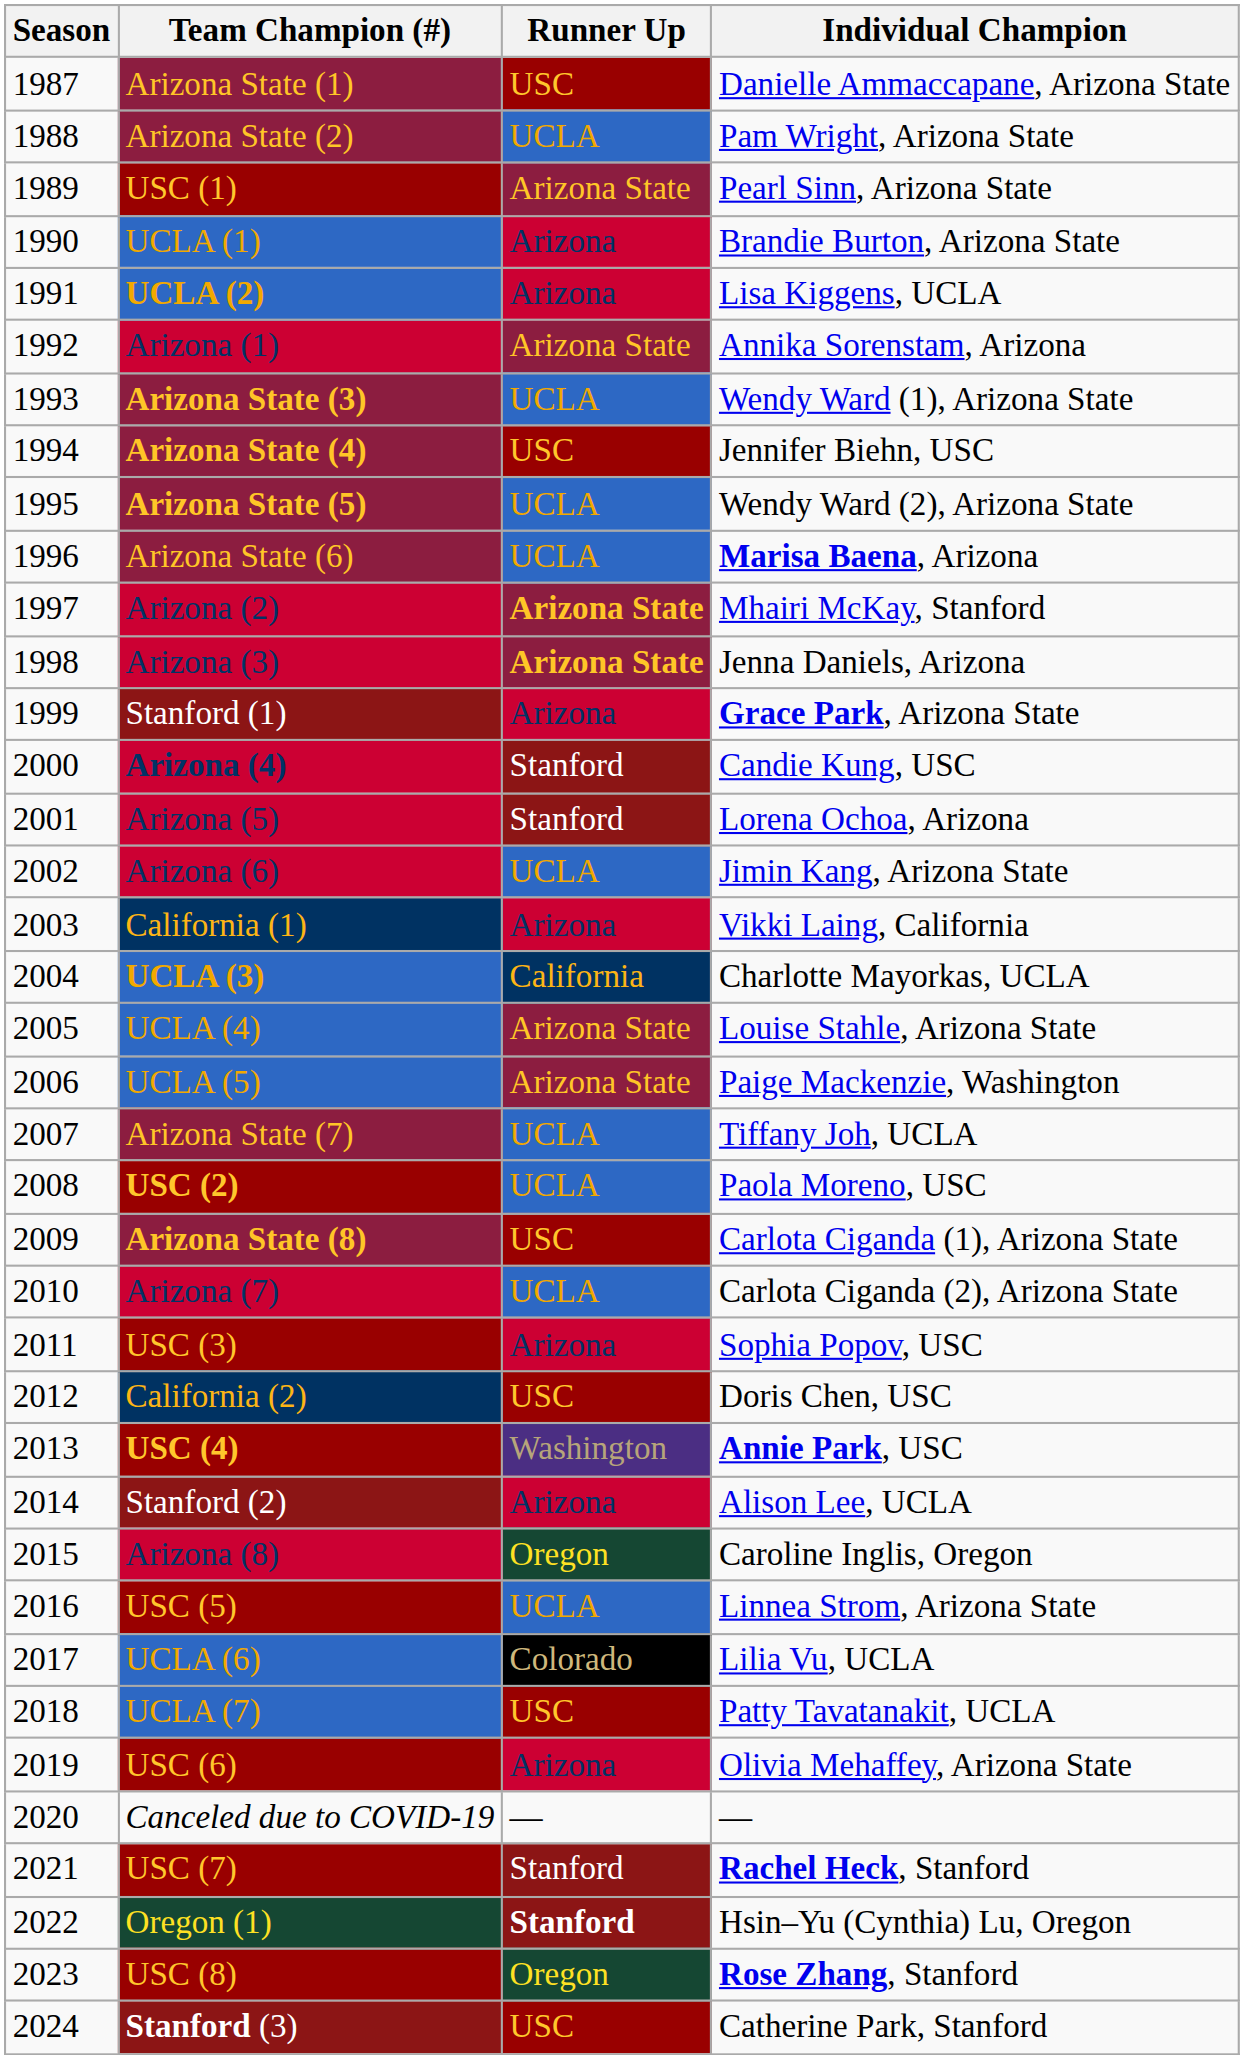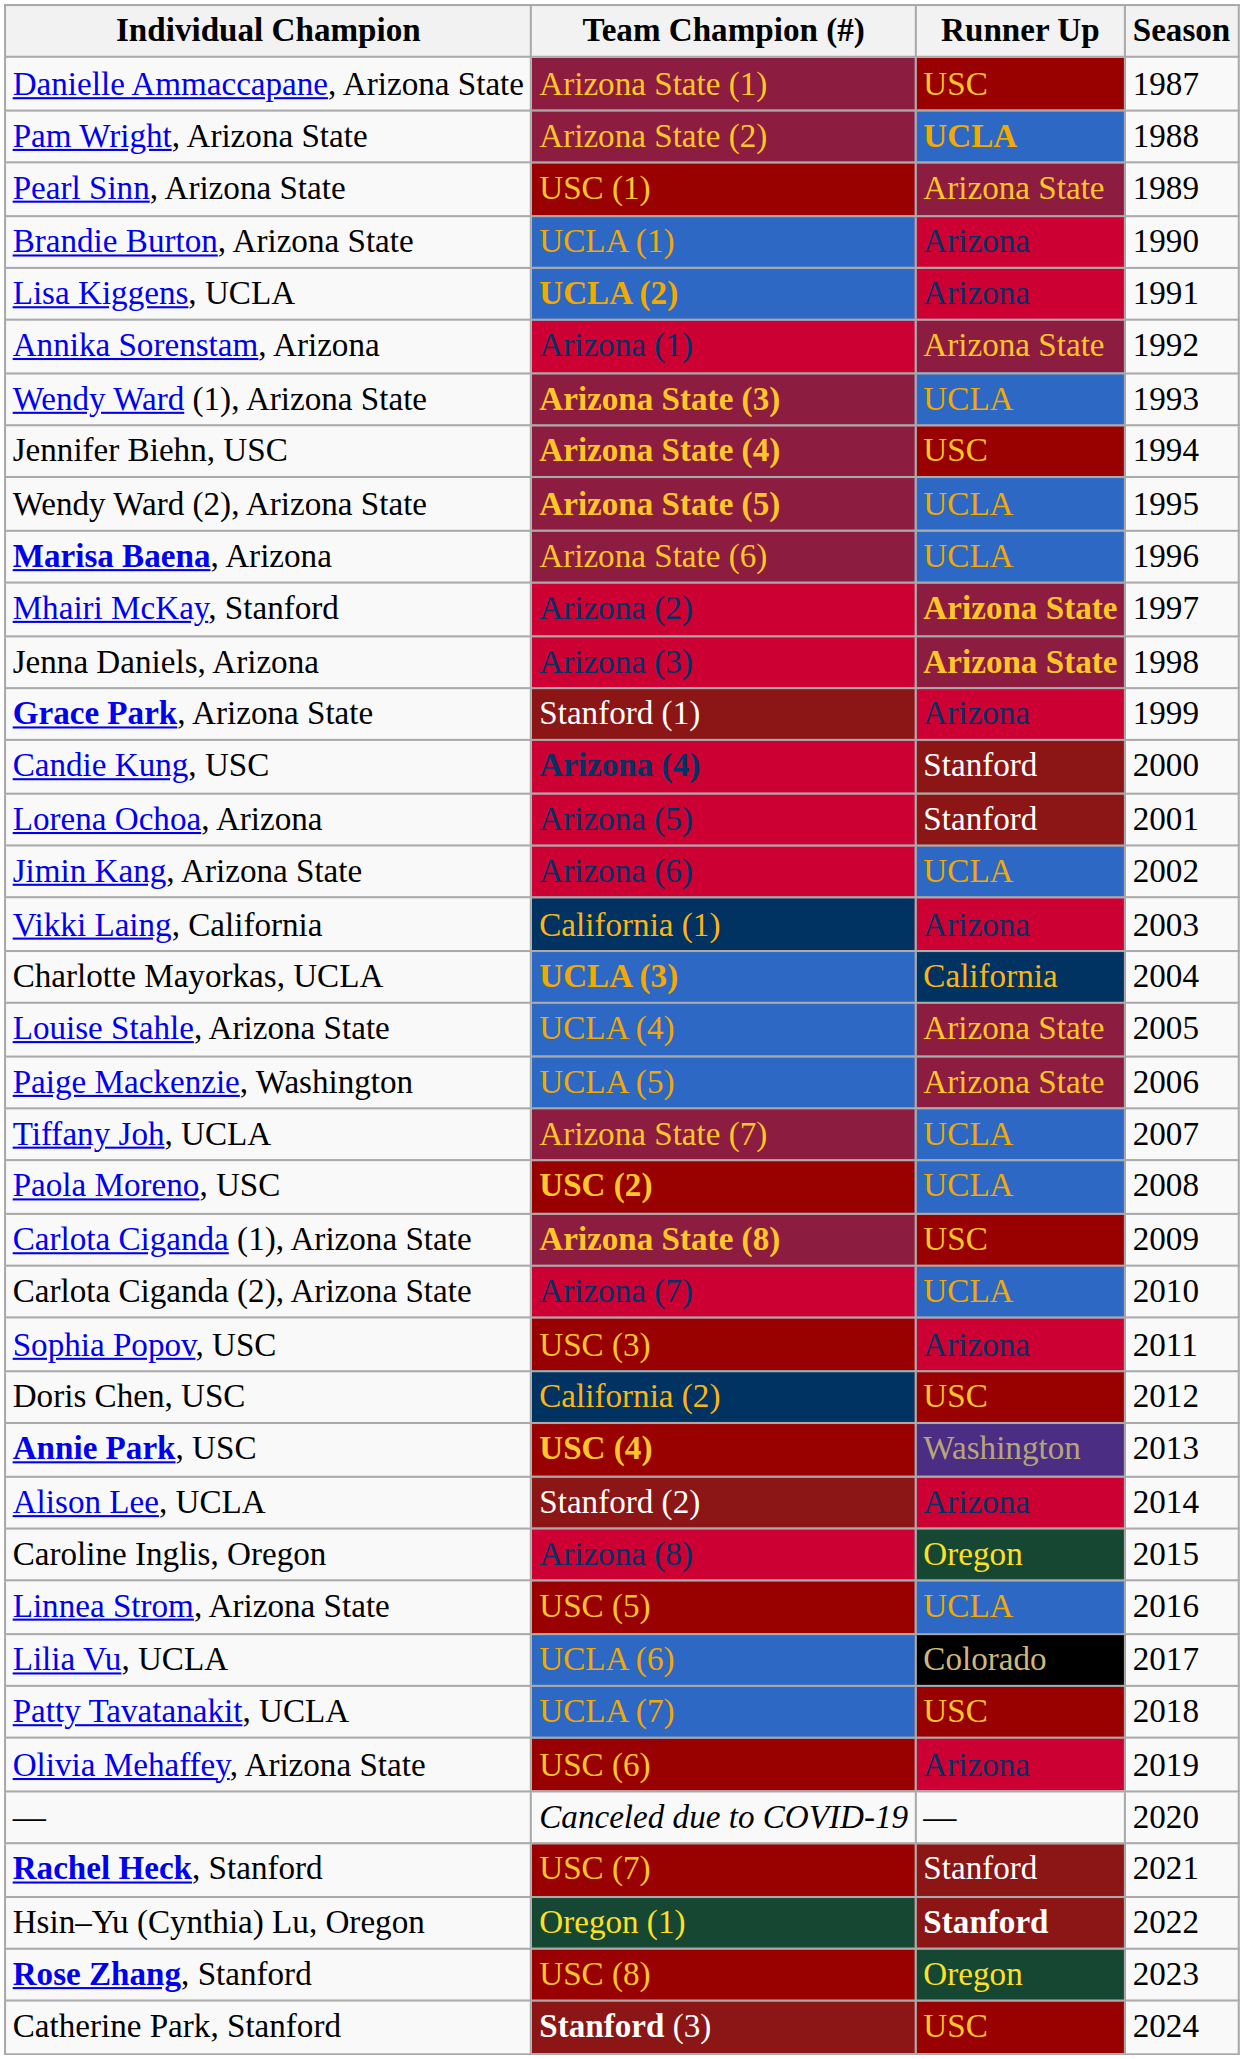columns swapped: (61, 30) <-> (975, 30)
(555, 135) normal -> (970, 135) bold
